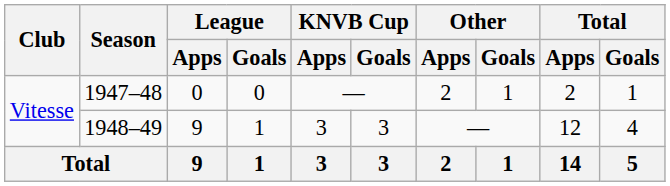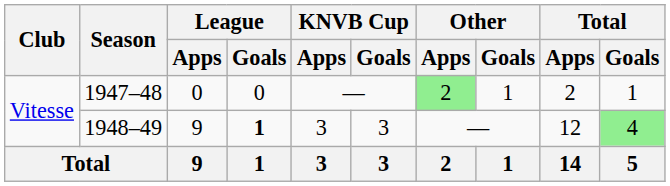(446, 92) no background -> (446, 92) lightgreen background
(259, 127) normal -> (259, 127) bold
(632, 127) no background -> (632, 127) lightgreen background
